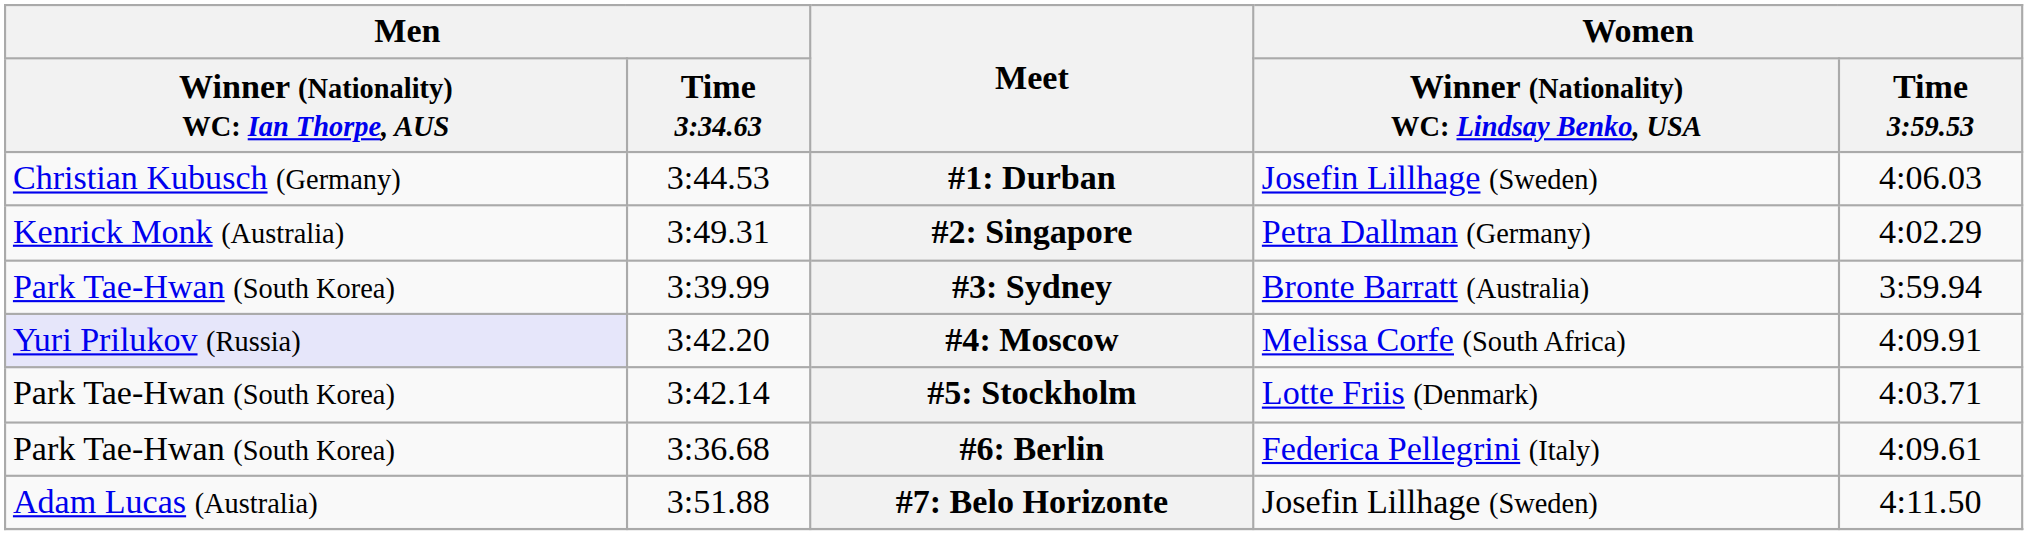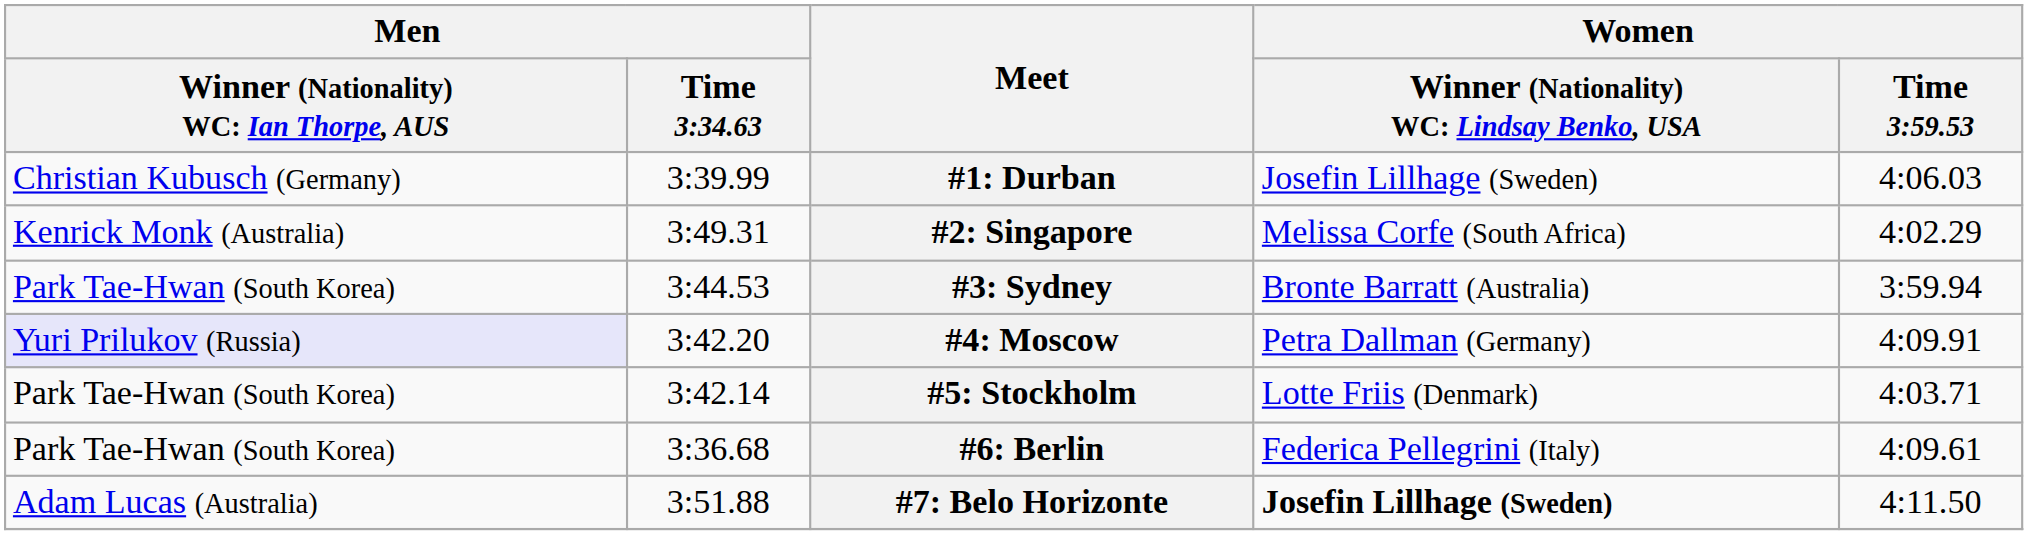(718, 177) 3:44.53 -> (718, 177) 3:39.99
(1426, 232) Petra Dallman (Germany) -> (1444, 232) Melissa Corfe (South Africa)
(718, 286) 3:39.99 -> (718, 286) 3:44.53
(1444, 340) Melissa Corfe (South Africa) -> (1426, 340) Petra Dallman (Germany)
(1430, 502) normal -> (1437, 502) bold
